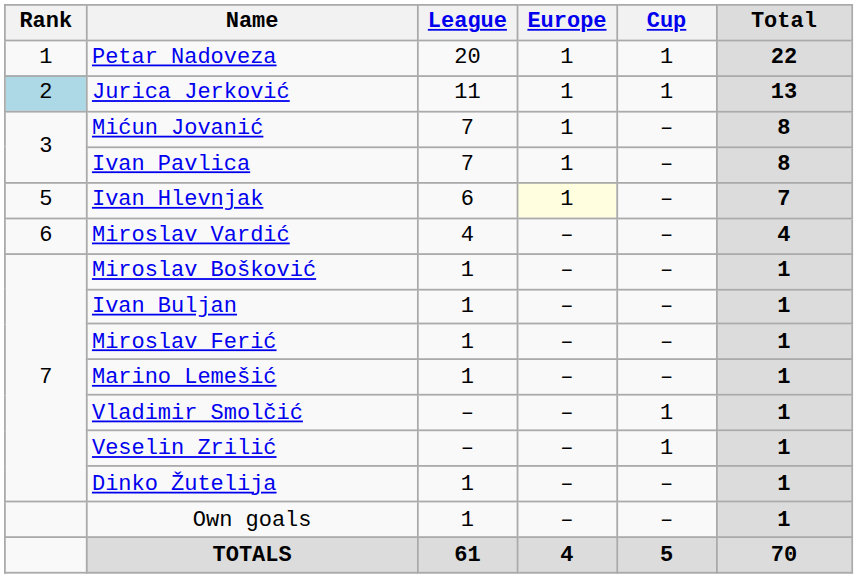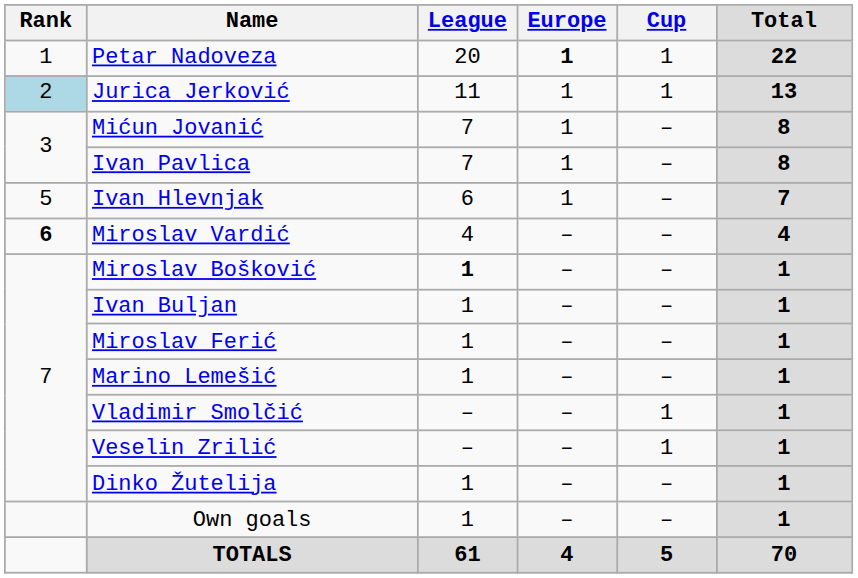(567, 58) normal -> (567, 58) bold
(567, 200) lightyellow background -> (567, 200) no background
(46, 236) normal -> (46, 236) bold
(467, 271) normal -> (467, 271) bold
